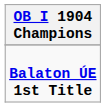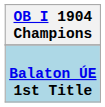(53, 82) no background -> (53, 82) lightblue background
